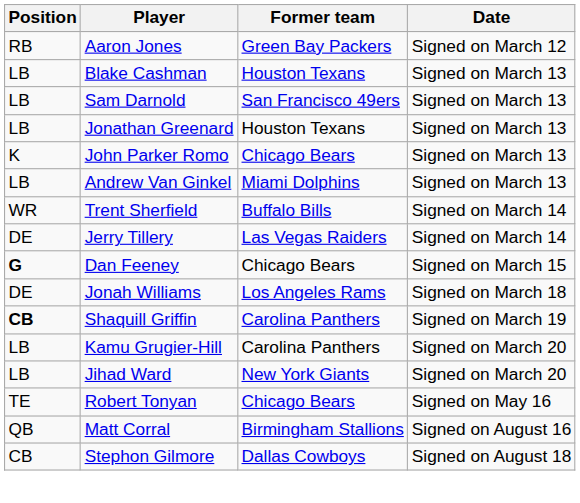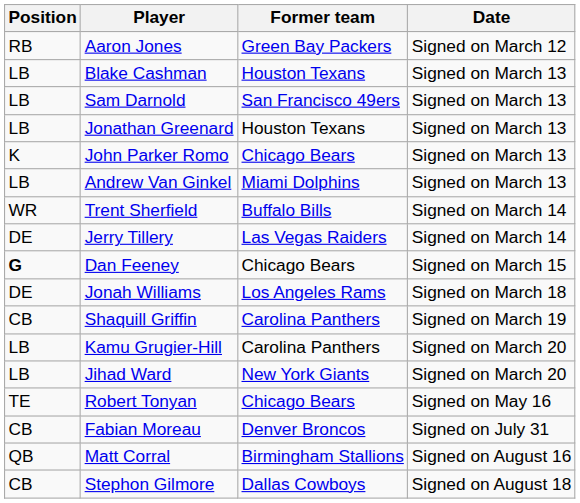(21, 319) bold -> (21, 319) normal
+ row: (143, 429)
